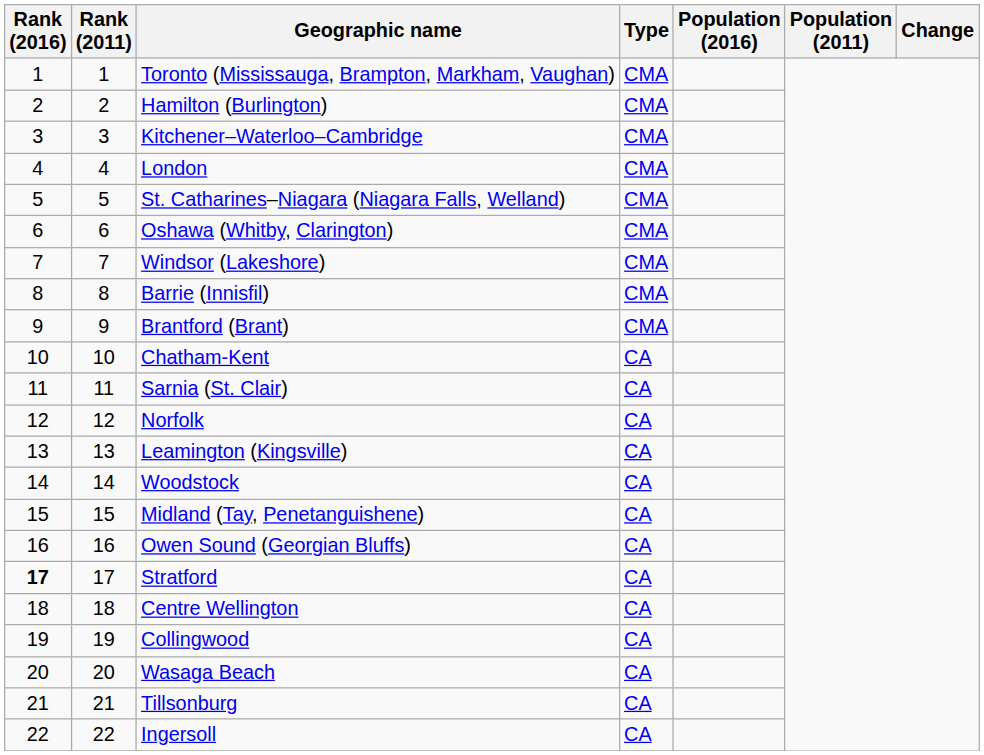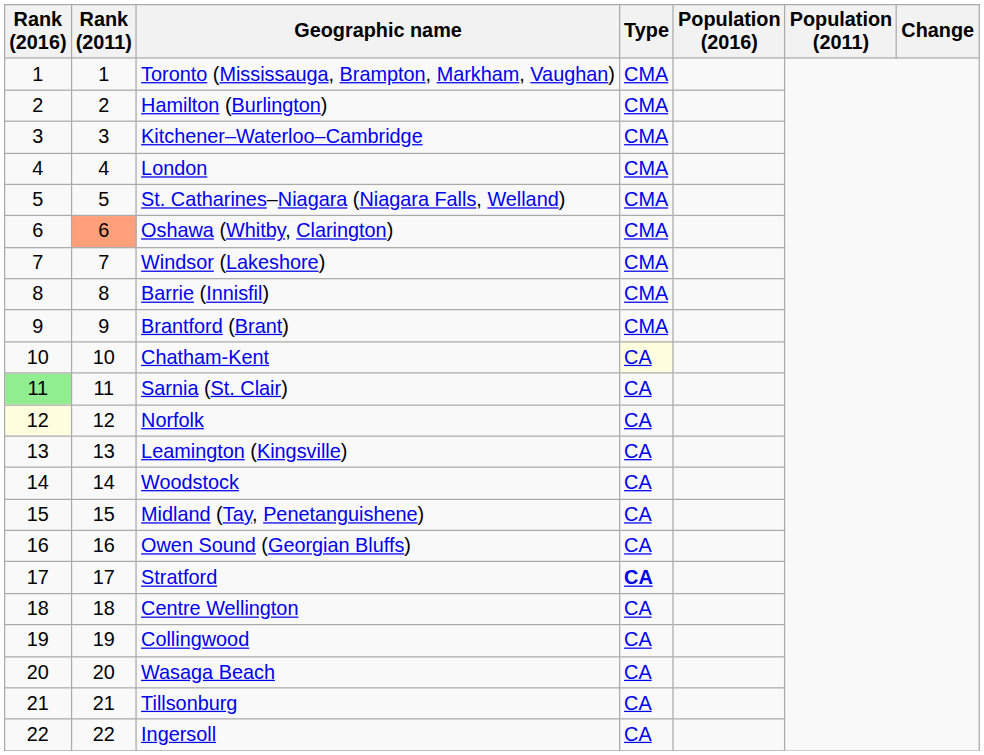(104, 231) no background -> (104, 231) lightsalmon background
(638, 357) no background -> (638, 357) lightyellow background
(38, 388) no background -> (38, 388) lightgreen background
(38, 420) no background -> (38, 420) lightyellow background
(38, 577) bold -> (38, 577) normal
(638, 577) normal -> (638, 577) bold
